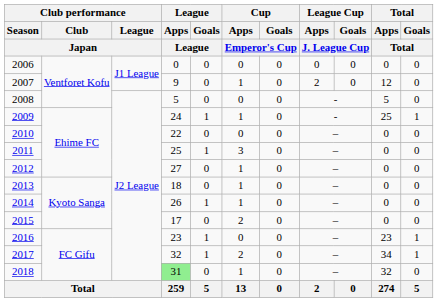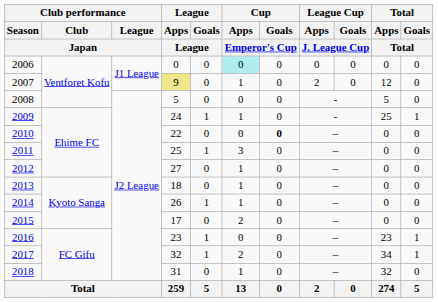(241, 64) no background -> (241, 64) paleturquoise background
(176, 82) no background -> (176, 82) khaki background
(279, 133) normal -> (279, 133) bold
(176, 271) lightgreen background -> (176, 271) no background
